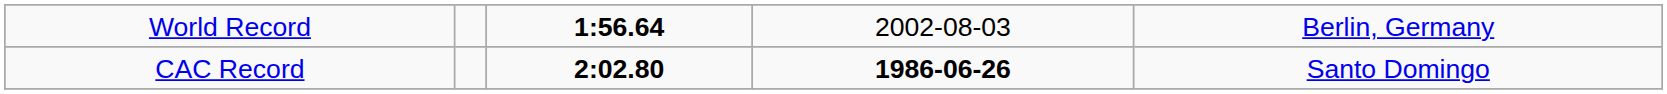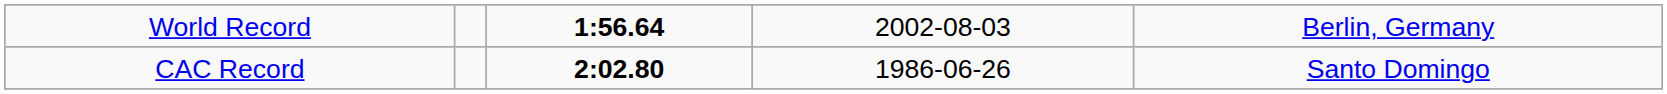(943, 68) bold -> (943, 68) normal
